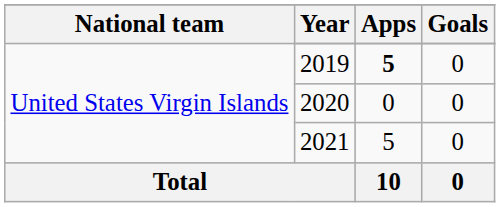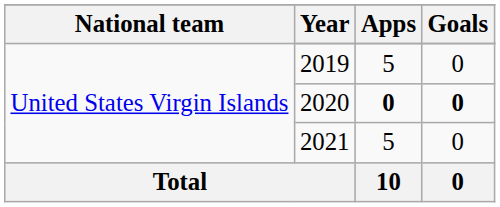(388, 63) bold -> (388, 63) normal
(388, 102) normal -> (388, 102) bold
(458, 102) normal -> (458, 102) bold
